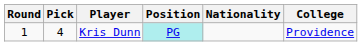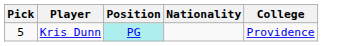- column: (24, 14)
(60, 32) 4 -> (21, 32) 5
